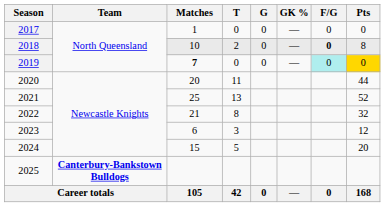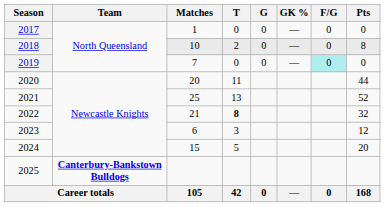(329, 47) bold -> (329, 47) normal
(194, 63) bold -> (194, 63) normal
(363, 63) gold background -> (363, 63) no background
(236, 114) normal -> (236, 114) bold
